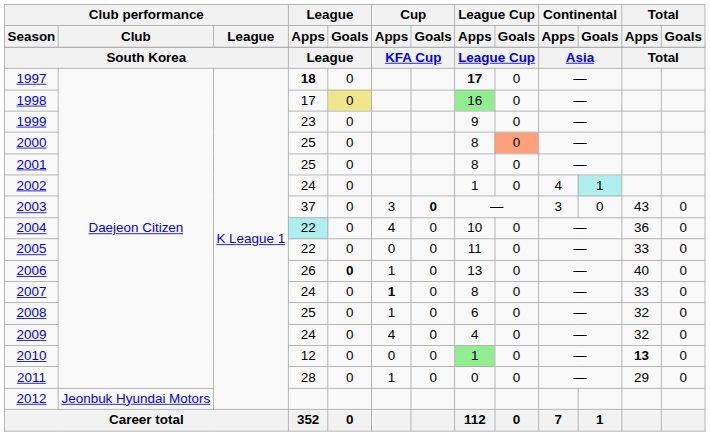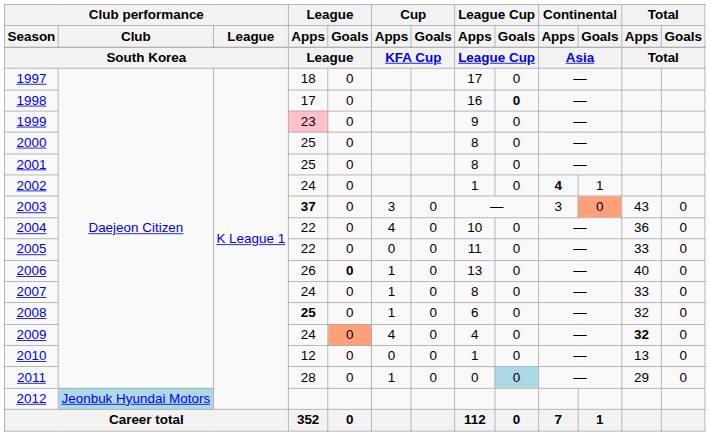(308, 79) bold -> (308, 79) normal
(475, 79) bold -> (475, 79) normal
(350, 100) khaki background -> (350, 100) no background
(475, 100) lightgreen background -> (475, 100) no background
(517, 100) normal -> (517, 100) bold
(308, 121) no background -> (308, 121) pink background
(517, 143) lightsalmon background -> (517, 143) no background
(558, 185) normal -> (558, 185) bold
(600, 185) paleturquoise background -> (600, 185) no background
(308, 206) normal -> (308, 206) bold
(433, 206) bold -> (433, 206) normal
(600, 206) no background -> (600, 206) lightsalmon background
(308, 228) paleturquoise background -> (308, 228) no background
(391, 292) bold -> (391, 292) normal
(308, 313) normal -> (308, 313) bold
(350, 334) no background -> (350, 334) lightsalmon background
(642, 334) normal -> (642, 334) bold
(475, 356) lightgreen background -> (475, 356) no background
(642, 356) bold -> (642, 356) normal
(517, 377) no background -> (517, 377) lightblue background
(136, 398) no background -> (136, 398) lightblue background
